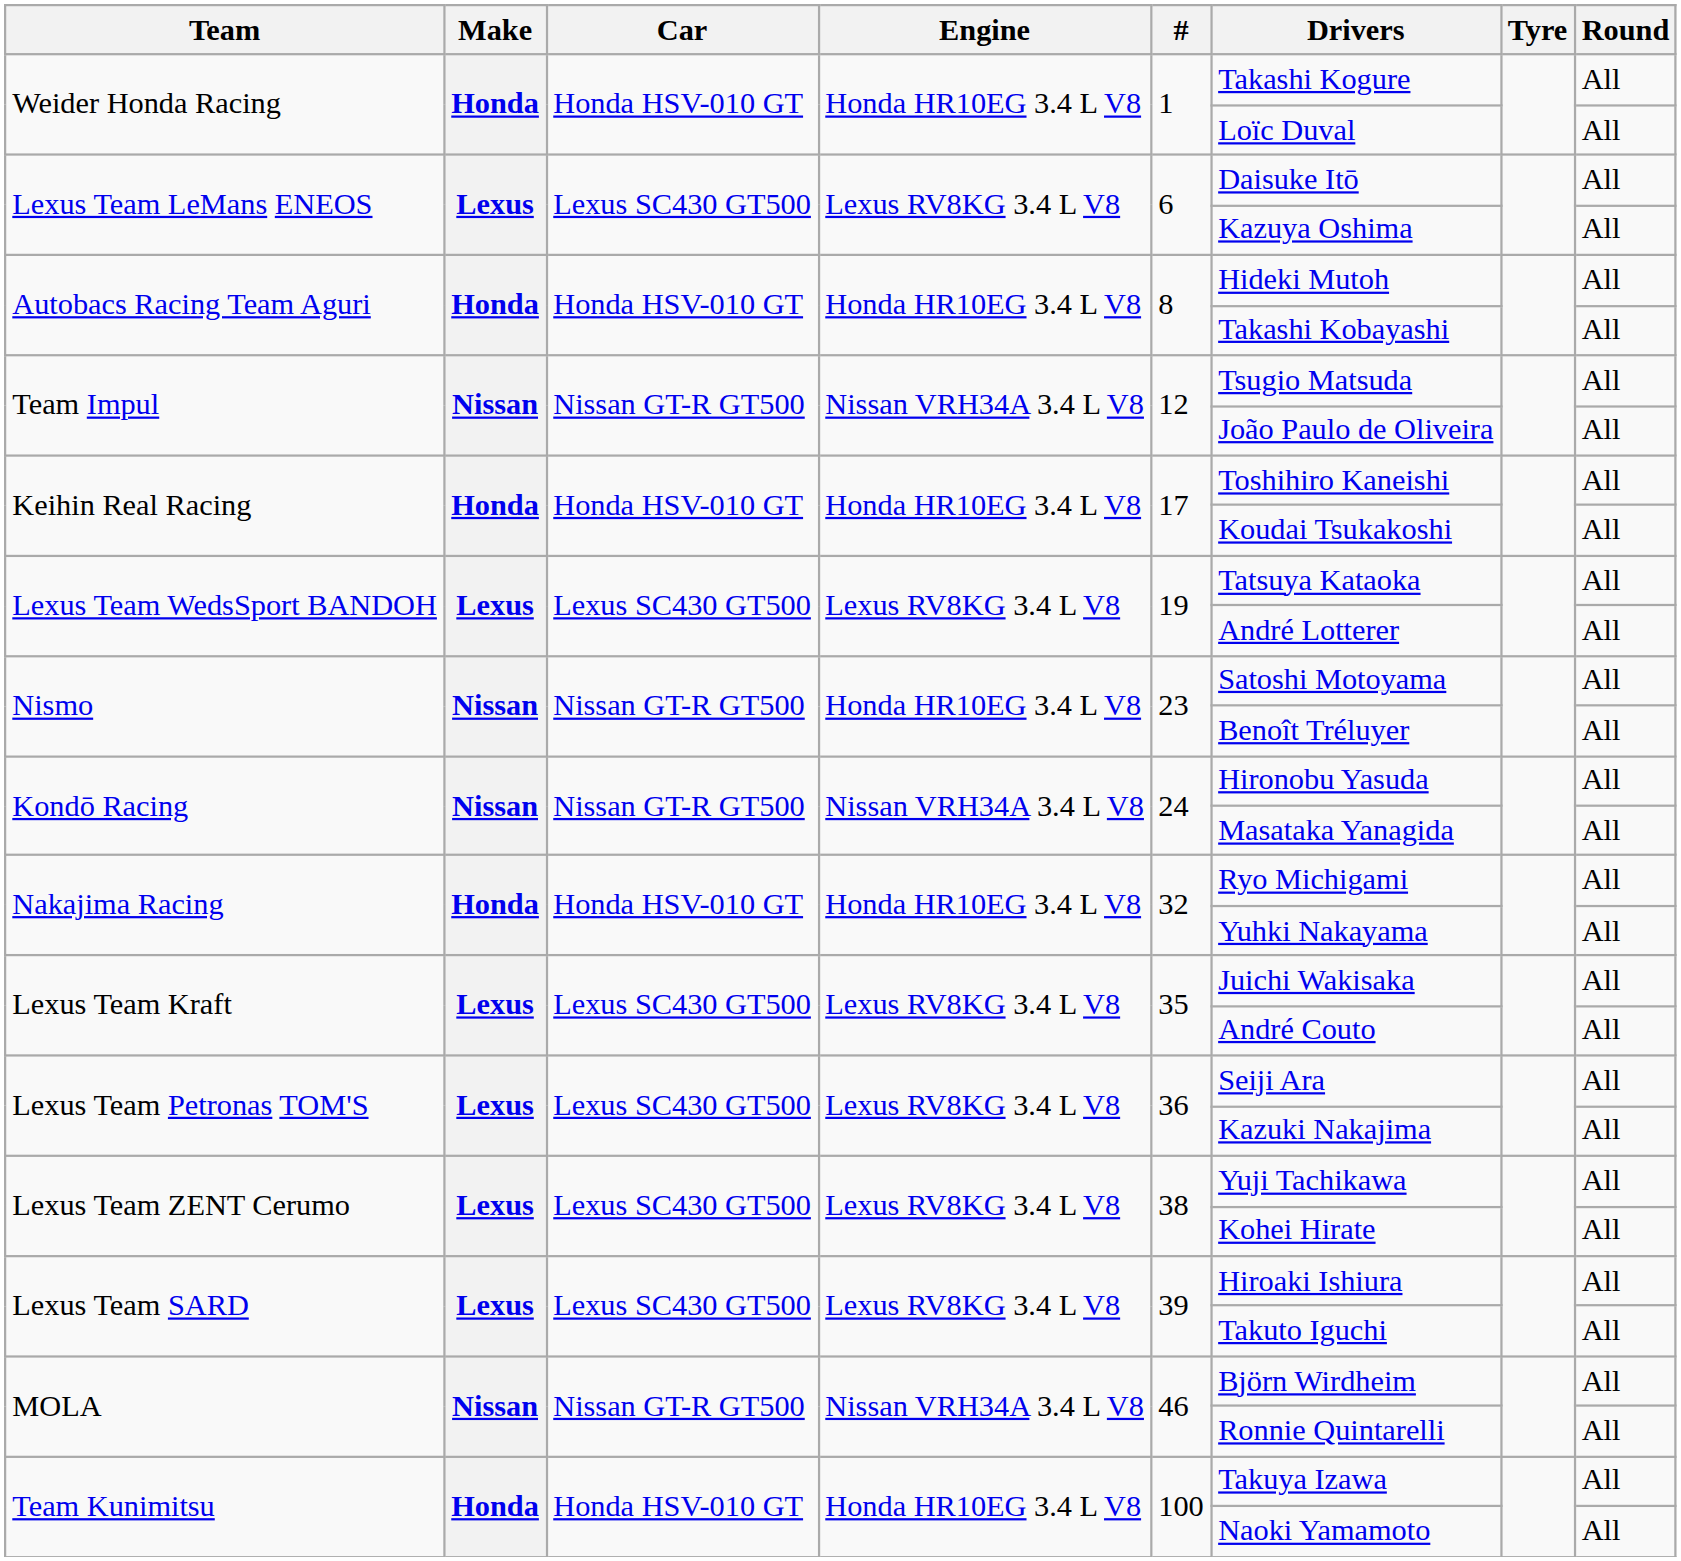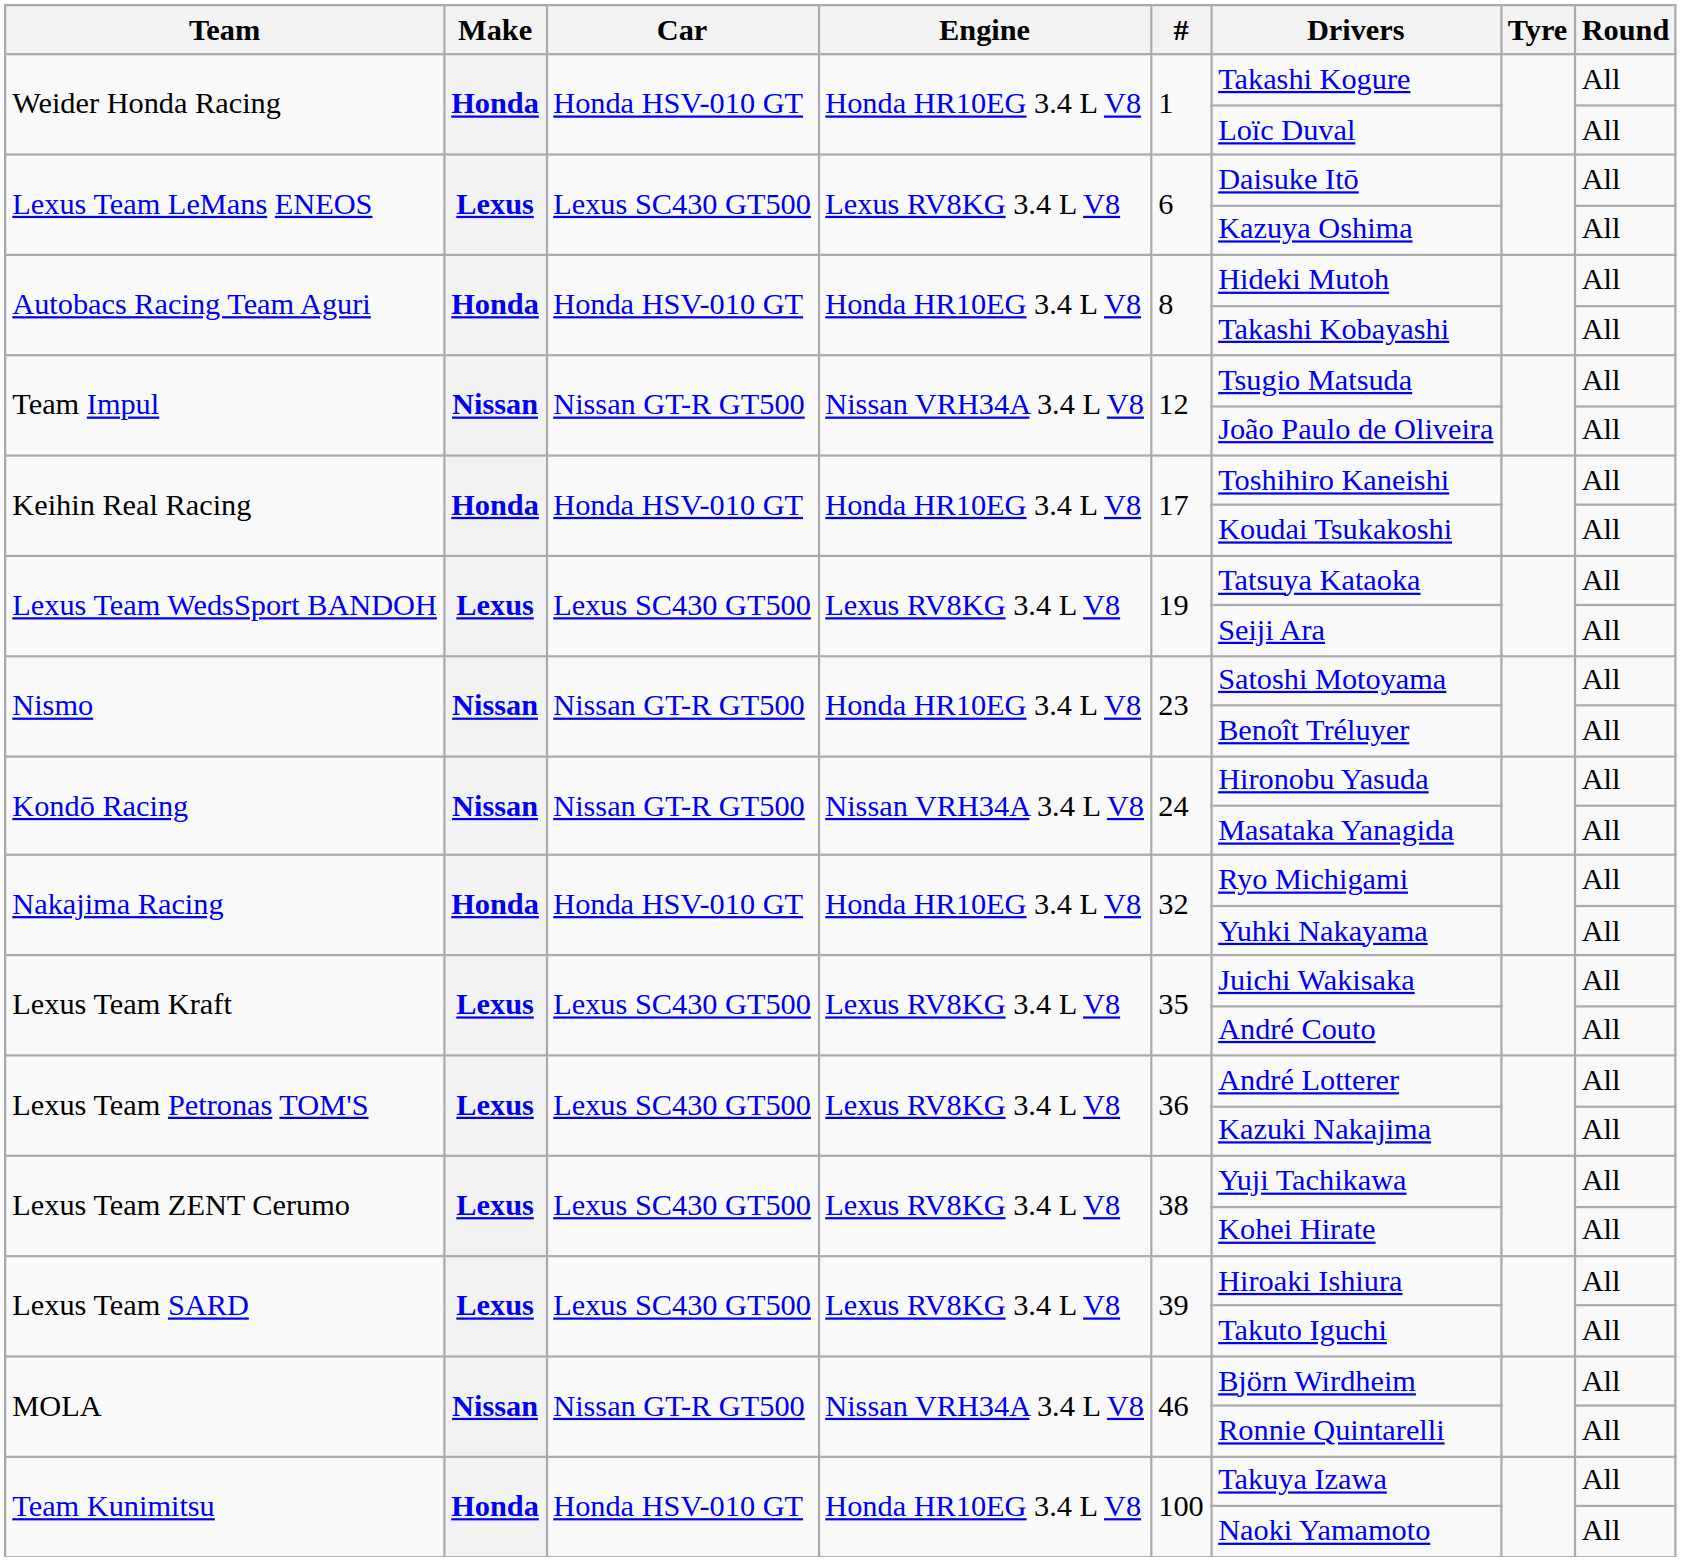(1309, 629) André Lotterer -> (1272, 629) Seiji Ara
(1272, 1079) Seiji Ara -> (1309, 1079) André Lotterer
